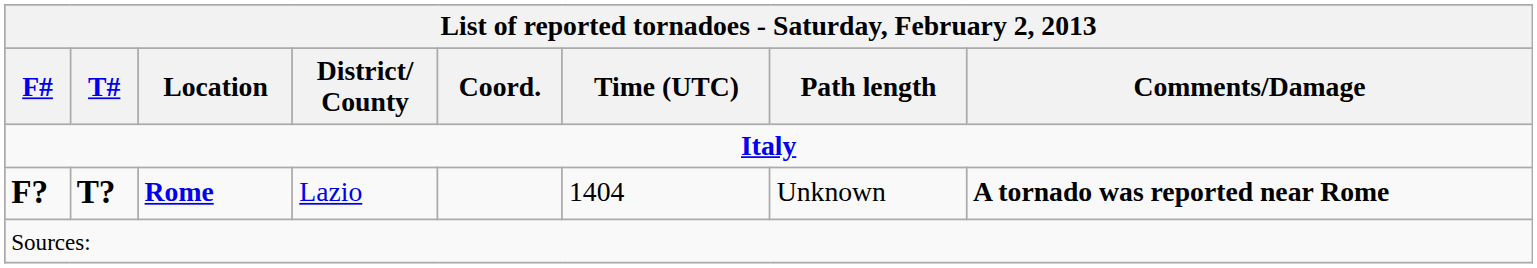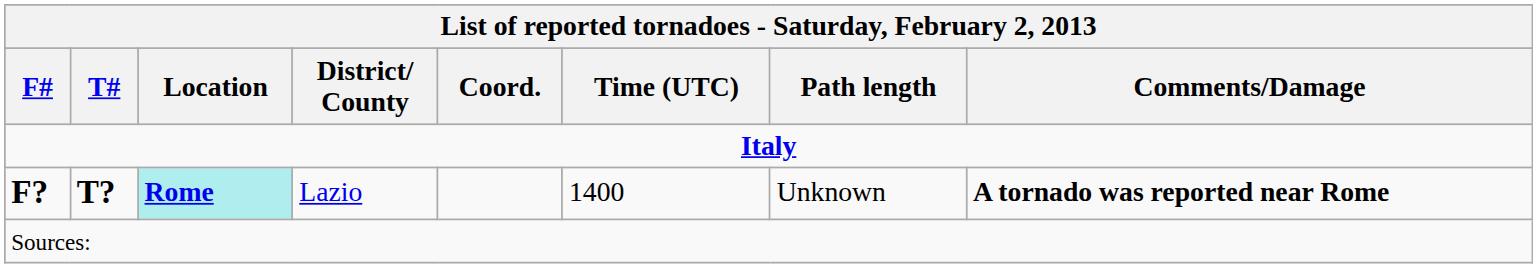(179, 192) no background -> (179, 192) paleturquoise background
(597, 192) 1404 -> (597, 192) 1400
